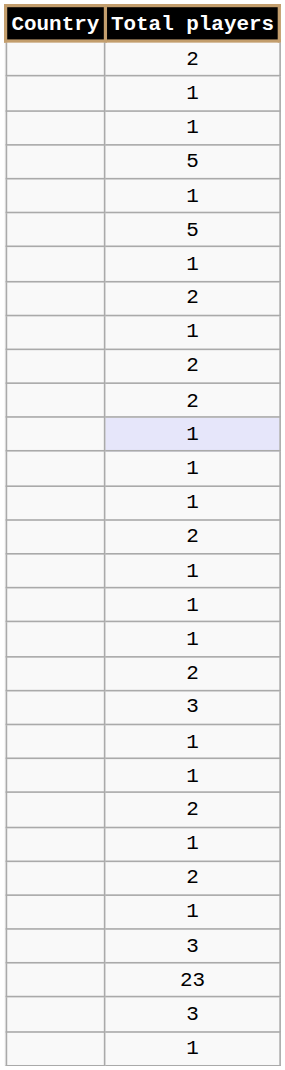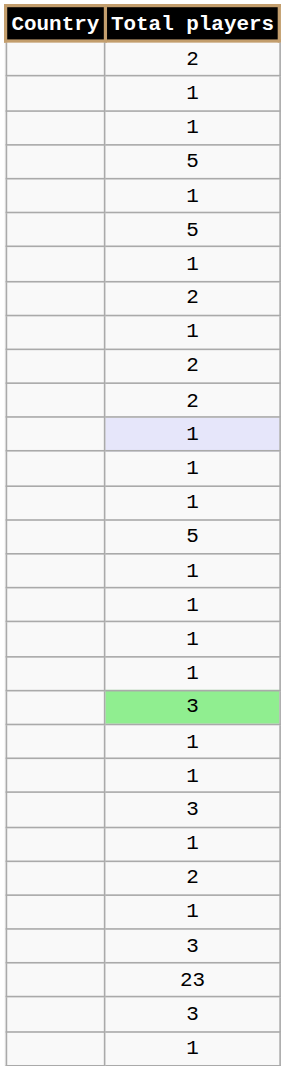(193, 537) 2 -> (193, 537) 5
(193, 673) 2 -> (193, 673) 1
(193, 707) no background -> (193, 707) lightgreen background
(193, 810) 2 -> (193, 810) 3
